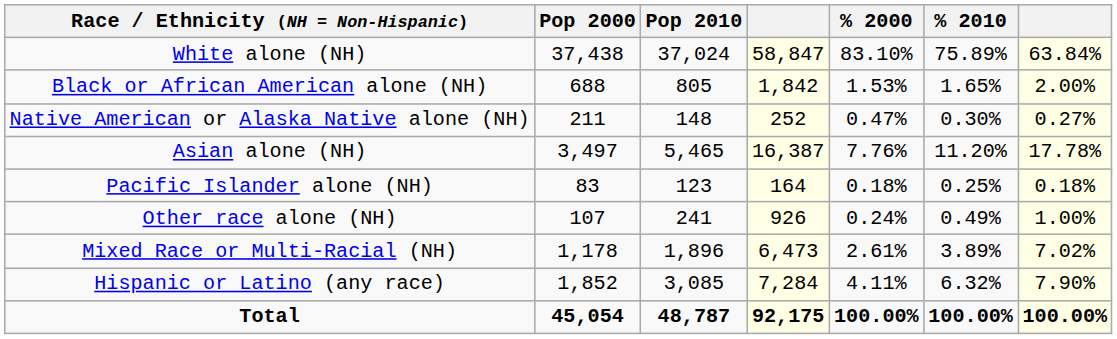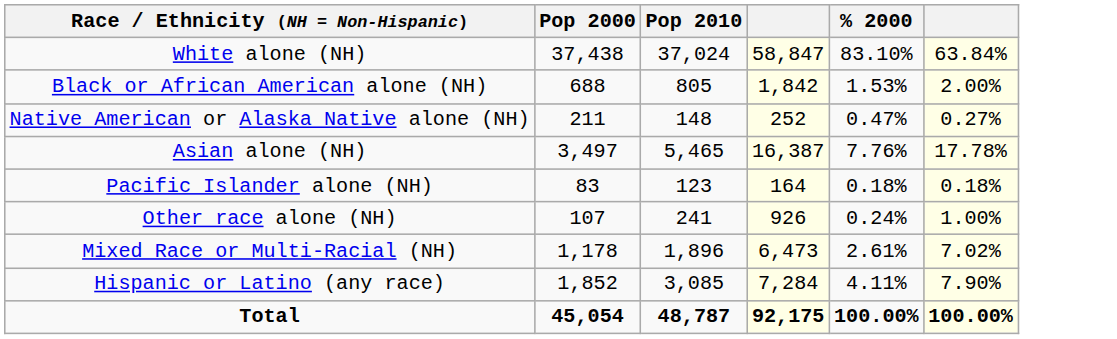- column: (971, 21)
